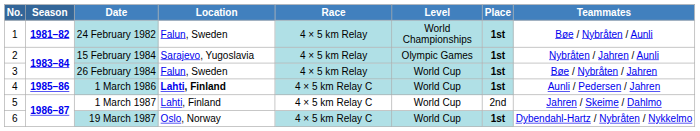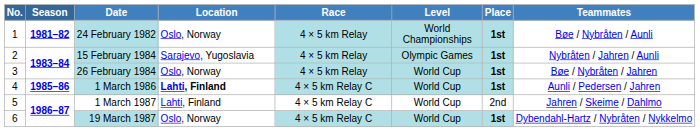(194, 34) Falun, Sweden -> (191, 34) Oslo, Norway
(194, 71) Falun, Sweden -> (191, 71) Oslo, Norway
